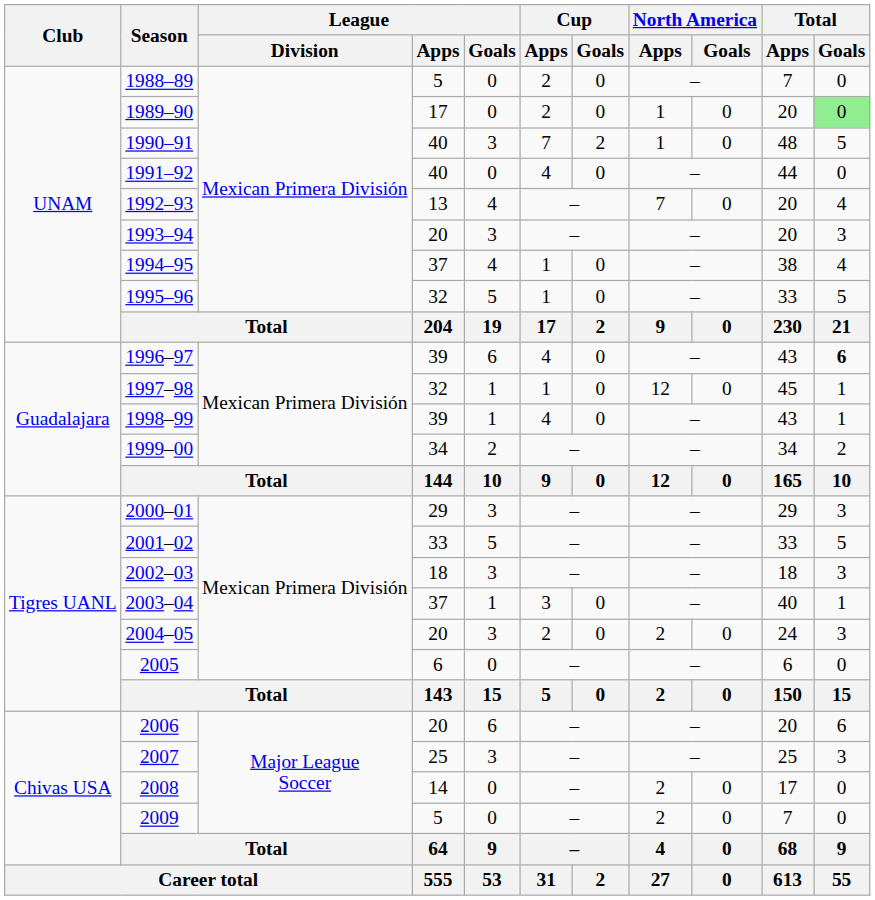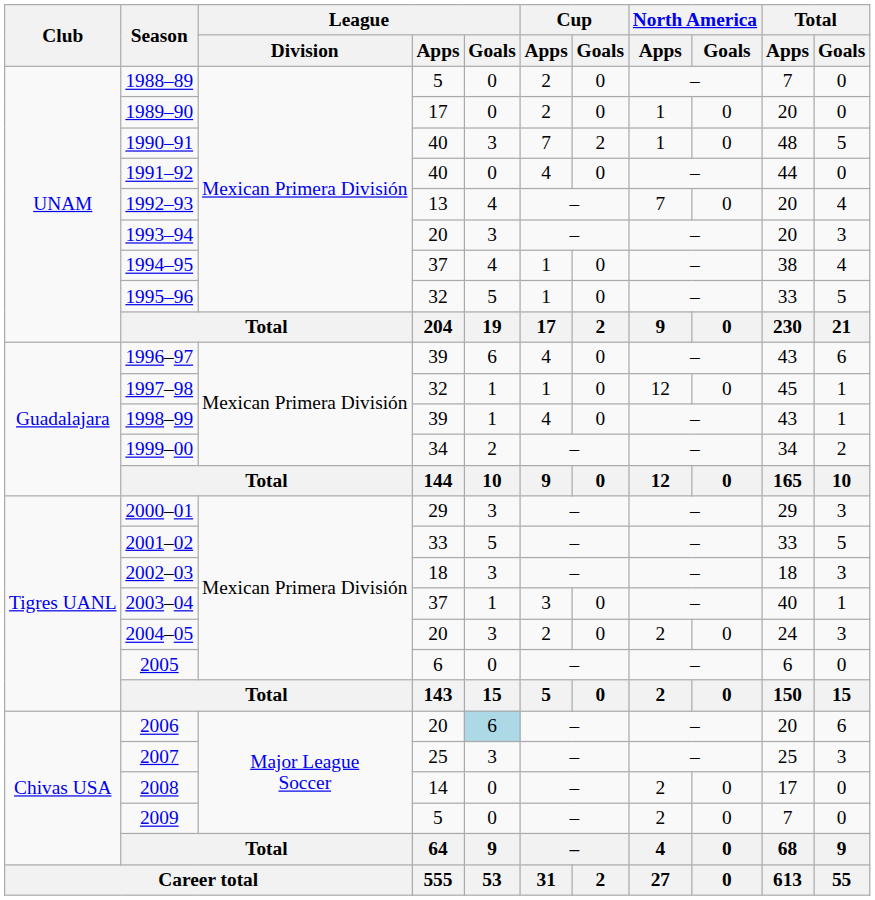(842, 111) lightgreen background -> (842, 111) no background
(842, 357) bold -> (842, 357) normal
(492, 726) no background -> (492, 726) lightblue background
